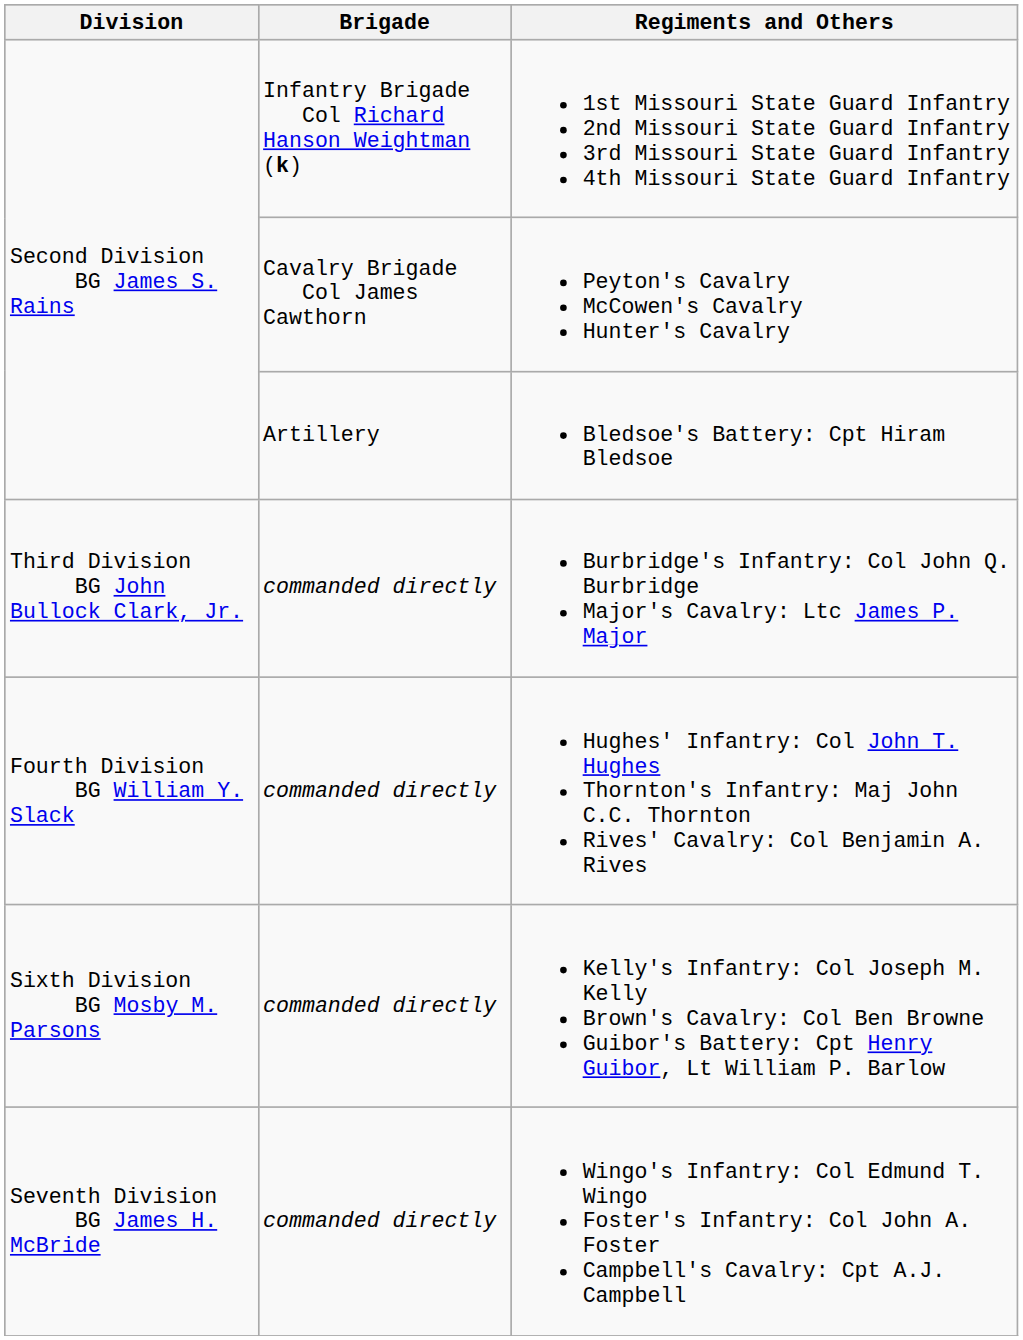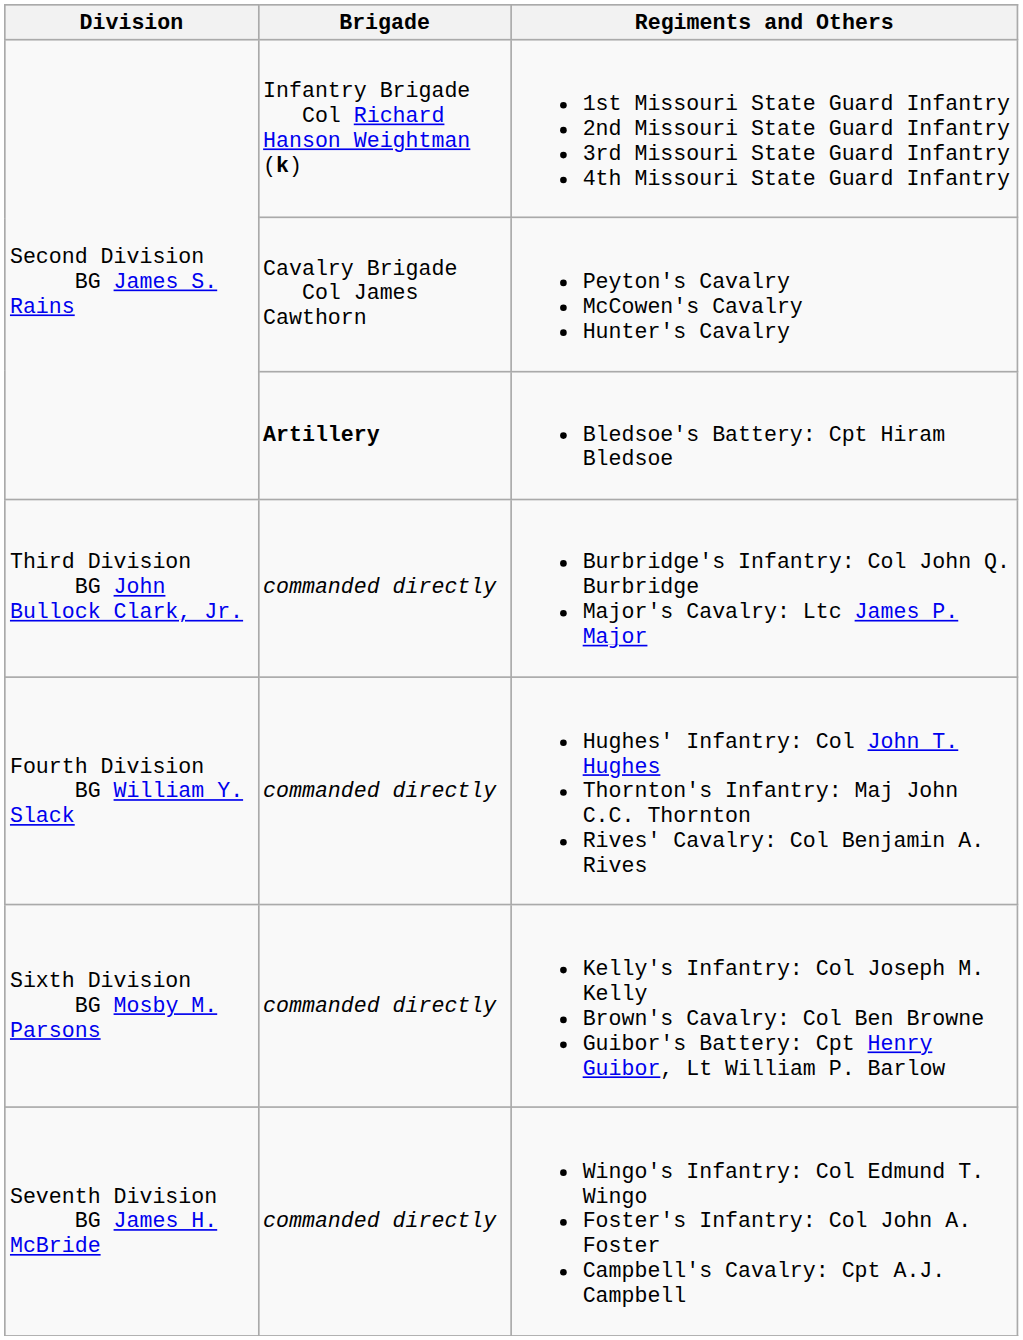(321, 435) normal -> (321, 435) bold
